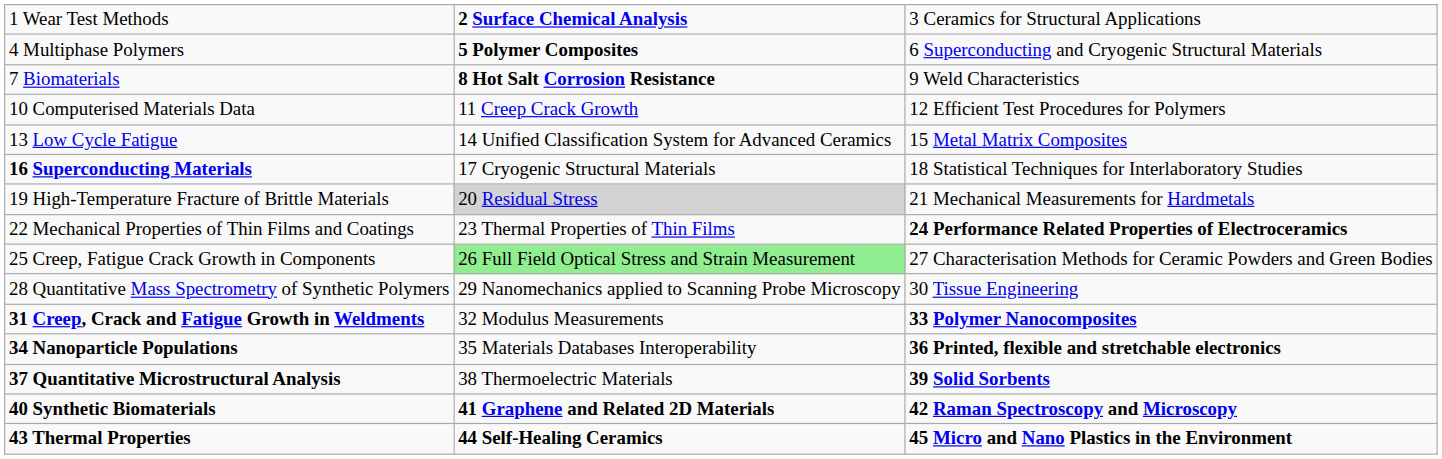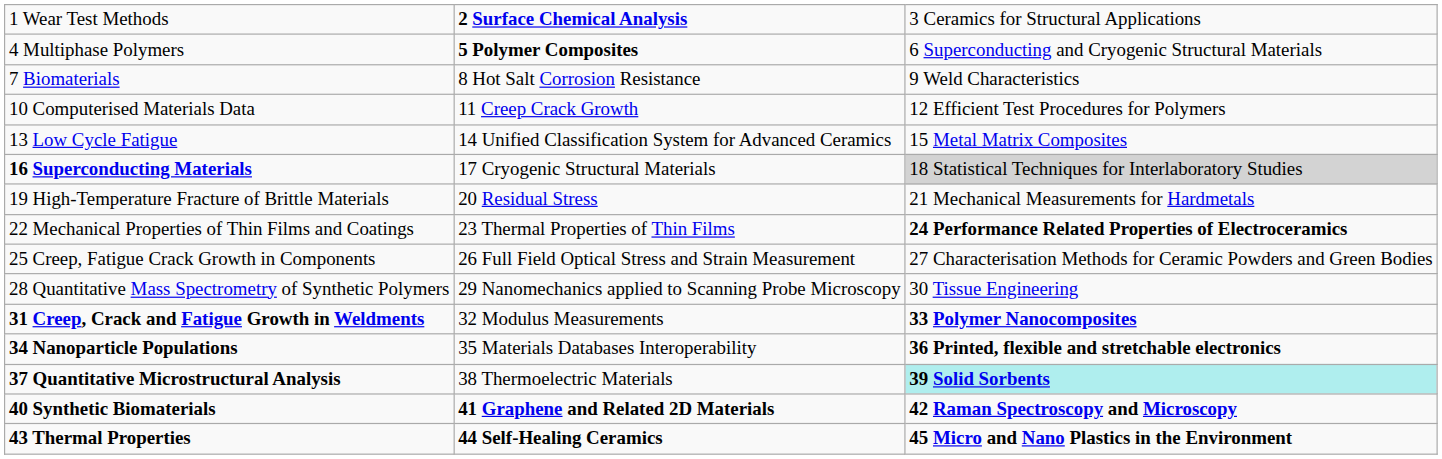(586, 79) bold -> (579, 79) normal
(1106, 169) no background -> (1106, 169) lightgrey background
(528, 199) lightgrey background -> (528, 199) no background
(657, 259) lightgreen background -> (657, 259) no background
(980, 378) no background -> (980, 378) paleturquoise background
